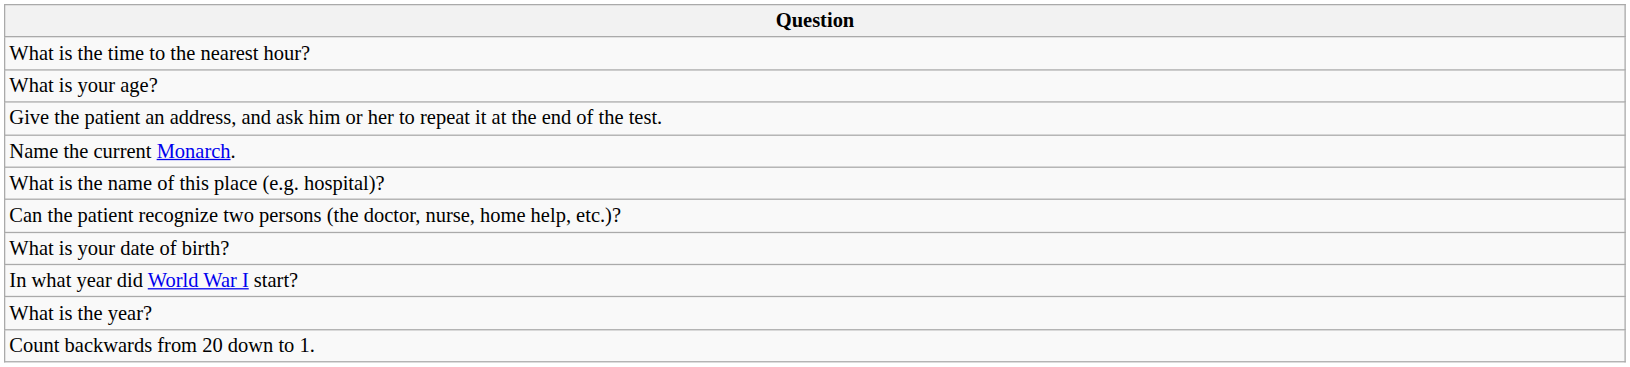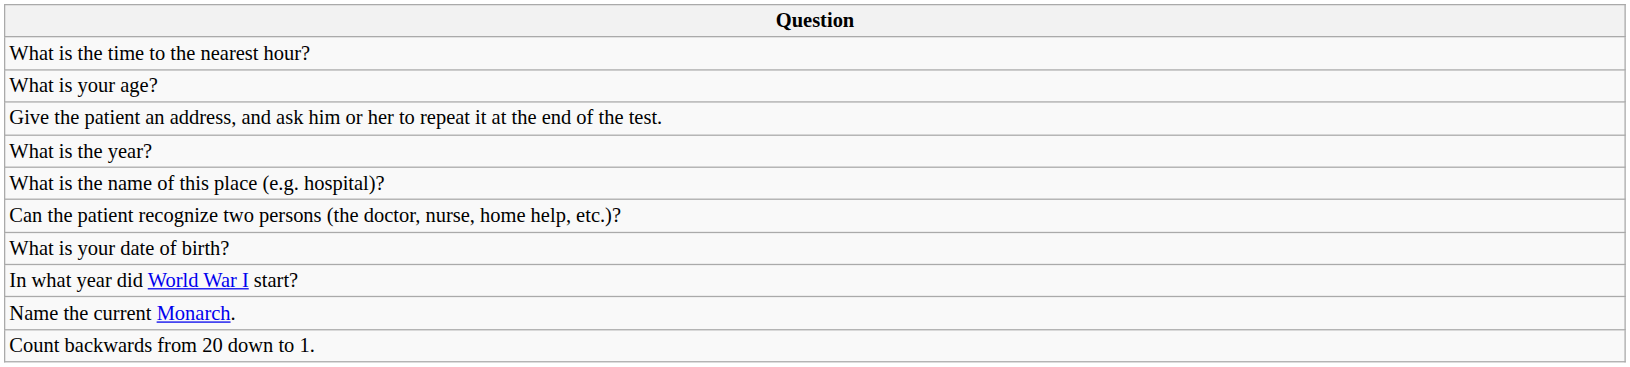(123, 150) Name the current Monarch. -> (81, 150) What is the year?
(81, 313) What is the year? -> (123, 313) Name the current Monarch.
